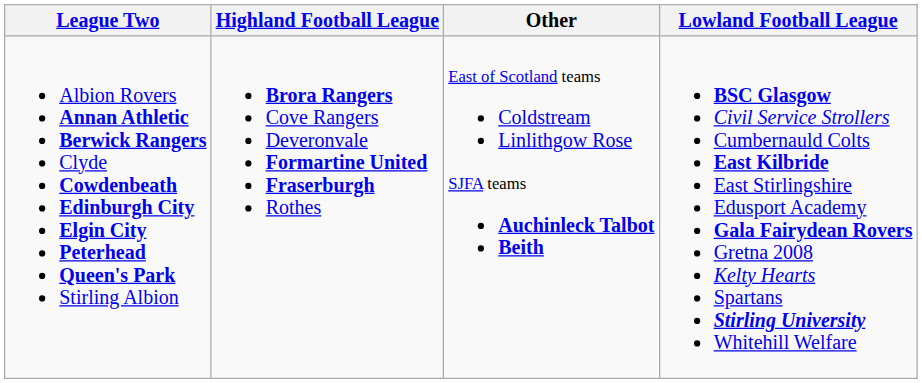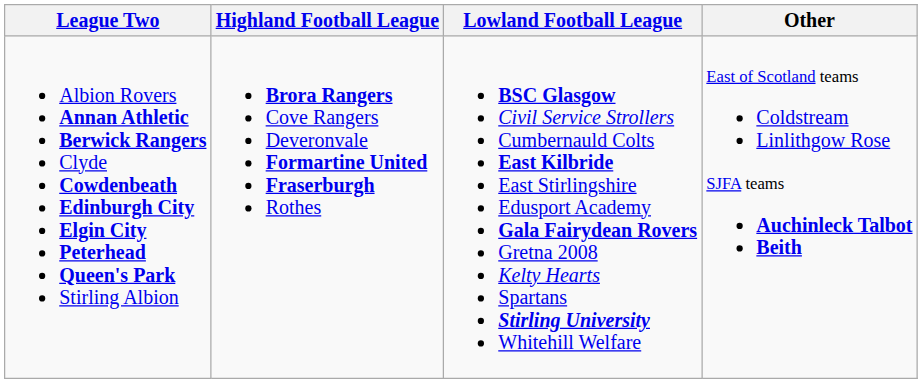columns swapped: (788, 20) <-> (551, 20)
